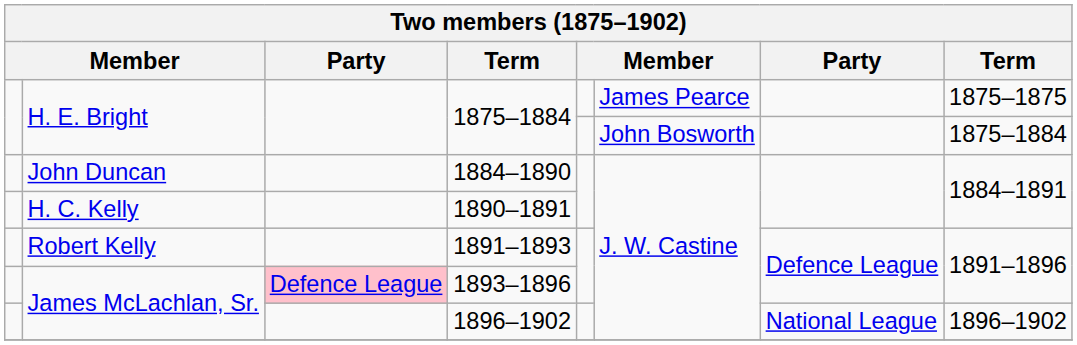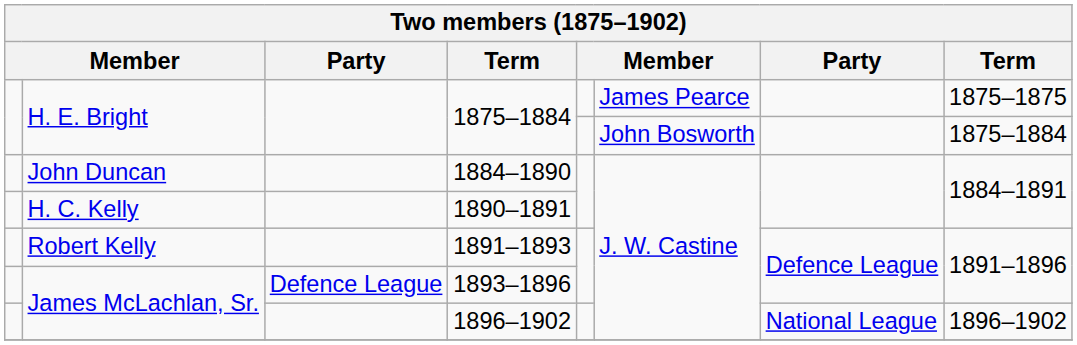(356, 284) pink background -> (356, 284) no background
